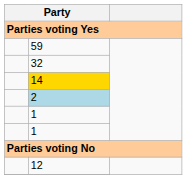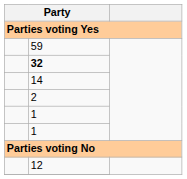(37, 64) normal -> (37, 64) bold
(37, 81) gold background -> (37, 81) no background
(34, 98) lightblue background -> (34, 98) no background
